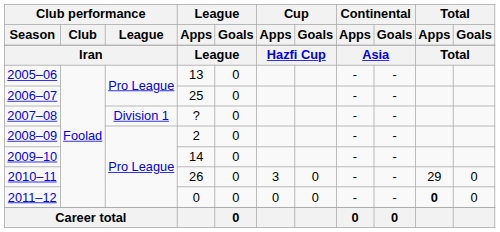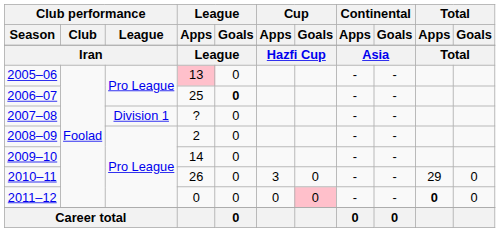(196, 75) no background -> (196, 75) pink background
(236, 95) normal -> (236, 95) bold
(315, 197) no background -> (315, 197) pink background
